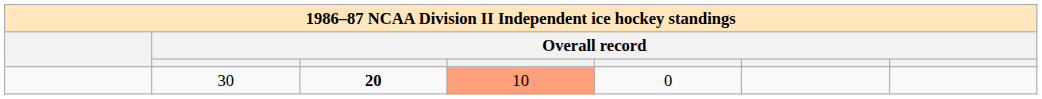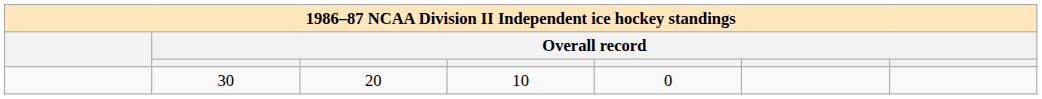(373, 80) bold -> (373, 80) normal
(521, 80) lightsalmon background -> (521, 80) no background
